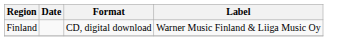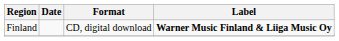(238, 28) normal -> (244, 28) bold
